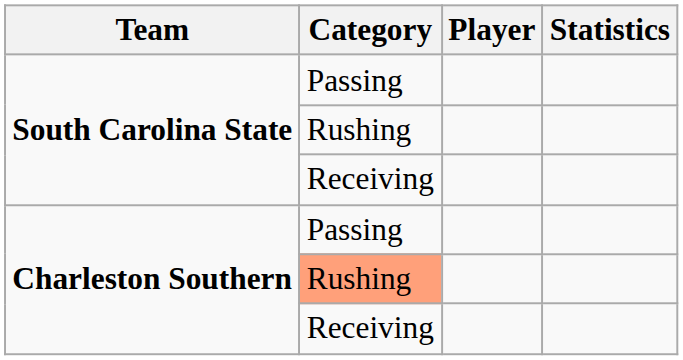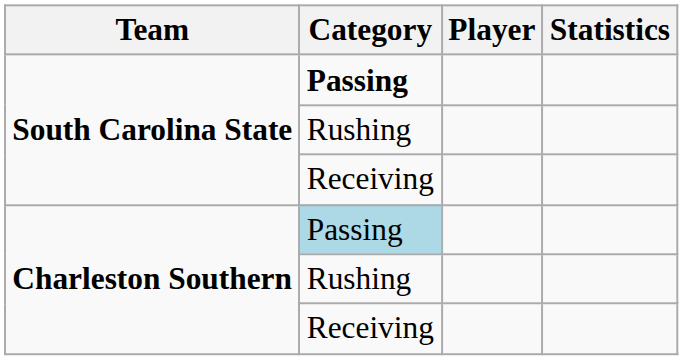(355, 79) normal -> (357, 79) bold
(355, 228) no background -> (355, 228) lightblue background
(359, 278) lightsalmon background -> (359, 278) no background
